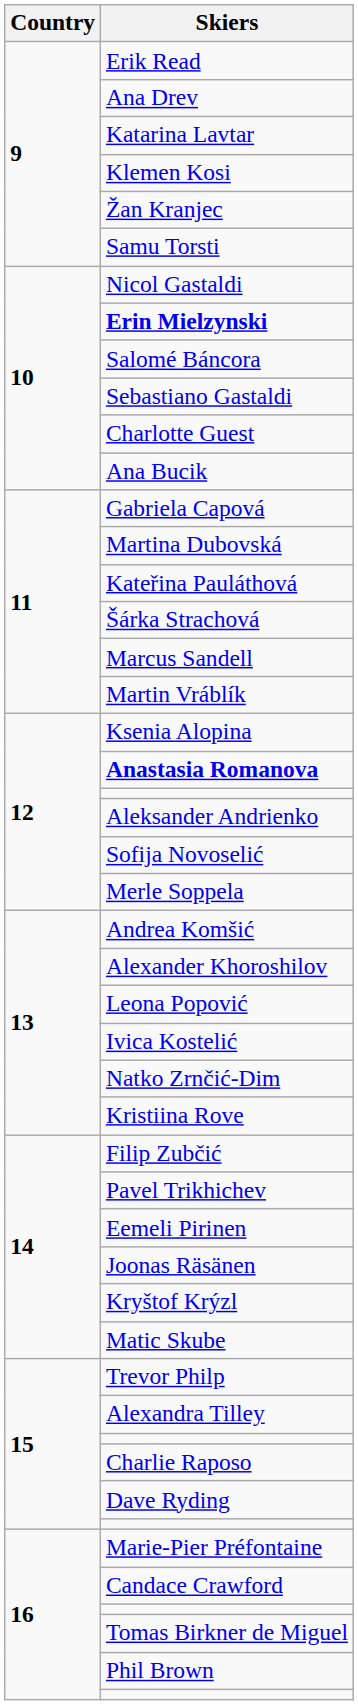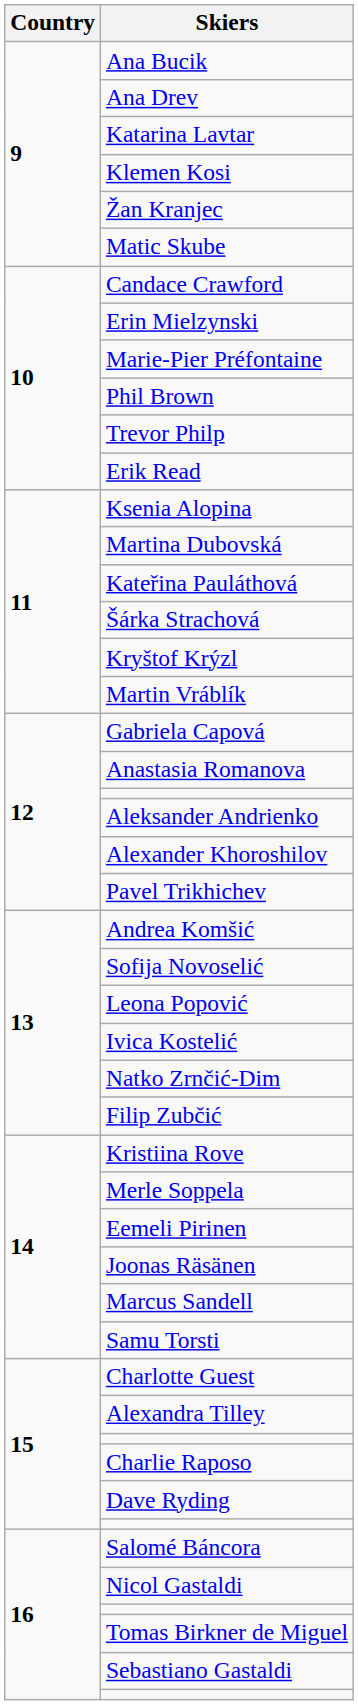(153, 60) Erik Read -> (157, 60) Ana Bucik
(163, 246) Samu Torsti -> (166, 246) Matic Skube
(174, 284) Nicol Gastaldi -> (194, 284) Candace Crawford
(187, 321) bold -> (182, 321) normal
(183, 358) Salomé Báncora -> (214, 358) Marie-Pier Préfontaine
(199, 396) Sebastiano Gastaldi -> (160, 396) Phil Brown
(180, 433) Charlotte Guest -> (165, 433) Trevor Philp
(157, 470) Ana Bucik -> (153, 470) Erik Read
(185, 508) Gabriela Capová -> (179, 508) Ksenia Alopina
(179, 657) Marcus Sandell -> (172, 657) Kryštof Krýzl
(179, 731) Ksenia Alopina -> (185, 731) Gabriela Capová
(212, 769) bold -> (206, 769) normal
(185, 854) Sofija Novoselić -> (217, 854) Alexander Khoroshilov
(175, 891) Merle Soppela -> (186, 891) Pavel Trikhichev
(217, 966) Alexander Khoroshilov -> (185, 966) Sofija Novoselić
(175, 1115) Kristiina Rove -> (164, 1115) Filip Zubčić
(164, 1153) Filip Zubčić -> (175, 1153) Kristiina Rove
(186, 1190) Pavel Trikhichev -> (175, 1190) Merle Soppela
(172, 1302) Kryštof Krýzl -> (179, 1302) Marcus Sandell
(166, 1339) Matic Skube -> (163, 1339) Samu Torsti
(165, 1376) Trevor Philp -> (180, 1376) Charlotte Guest
(214, 1547) Marie-Pier Préfontaine -> (183, 1547) Salomé Báncora
(194, 1585) Candace Crawford -> (174, 1585) Nicol Gastaldi
(160, 1670) Phil Brown -> (199, 1670) Sebastiano Gastaldi
